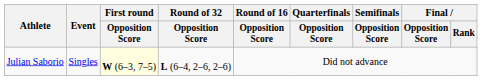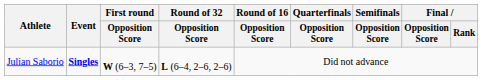(83, 61) normal -> (83, 61) bold
(129, 67) lightyellow background -> (130, 67) no background
